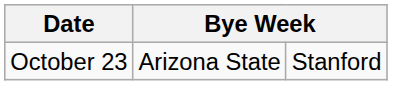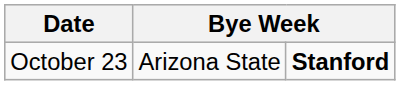(337, 61) normal -> (340, 61) bold
